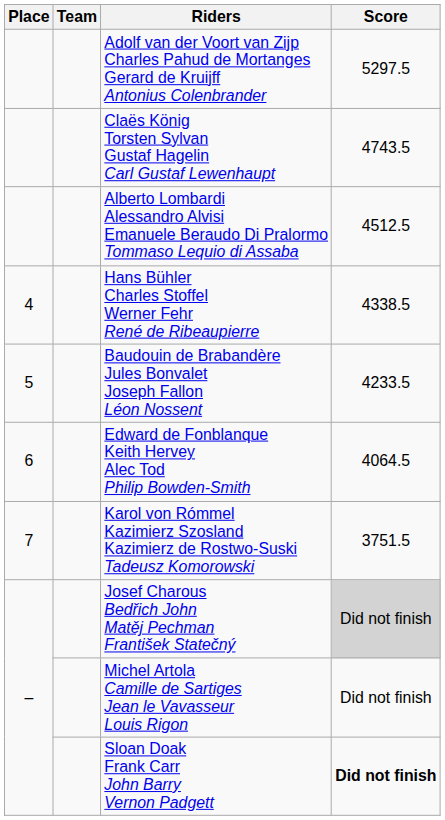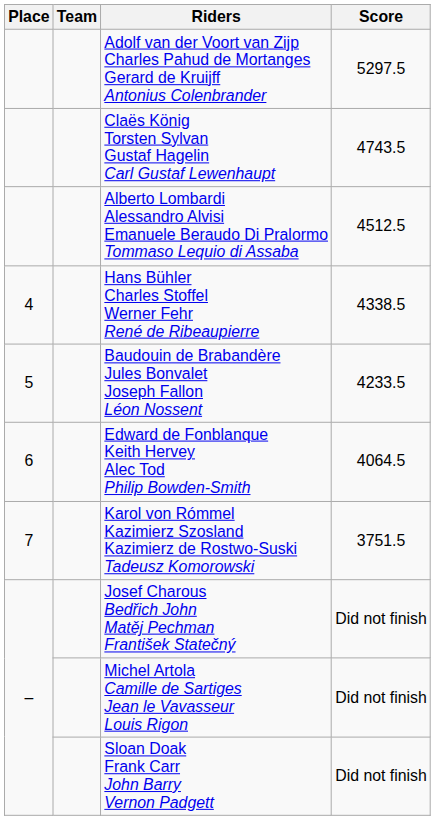(386, 618) lightgrey background -> (381, 618) no background
(386, 776) bold -> (381, 776) normal
